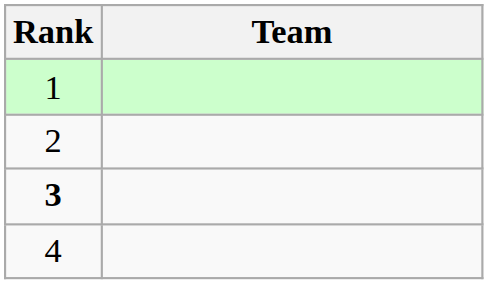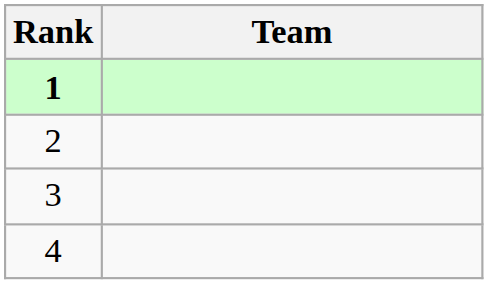(53, 86) normal -> (53, 86) bold
(53, 195) bold -> (53, 195) normal
